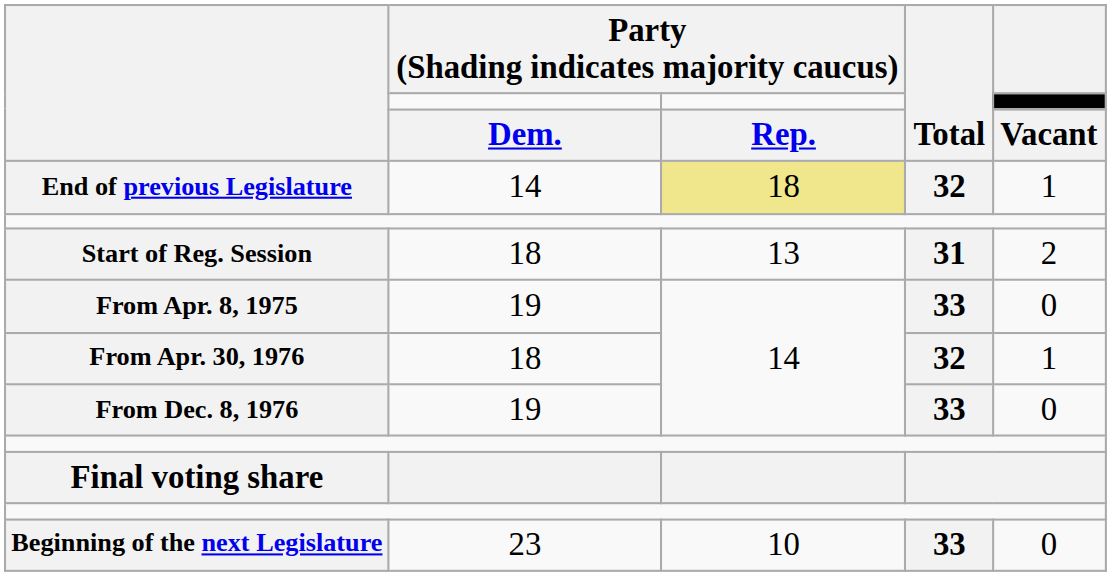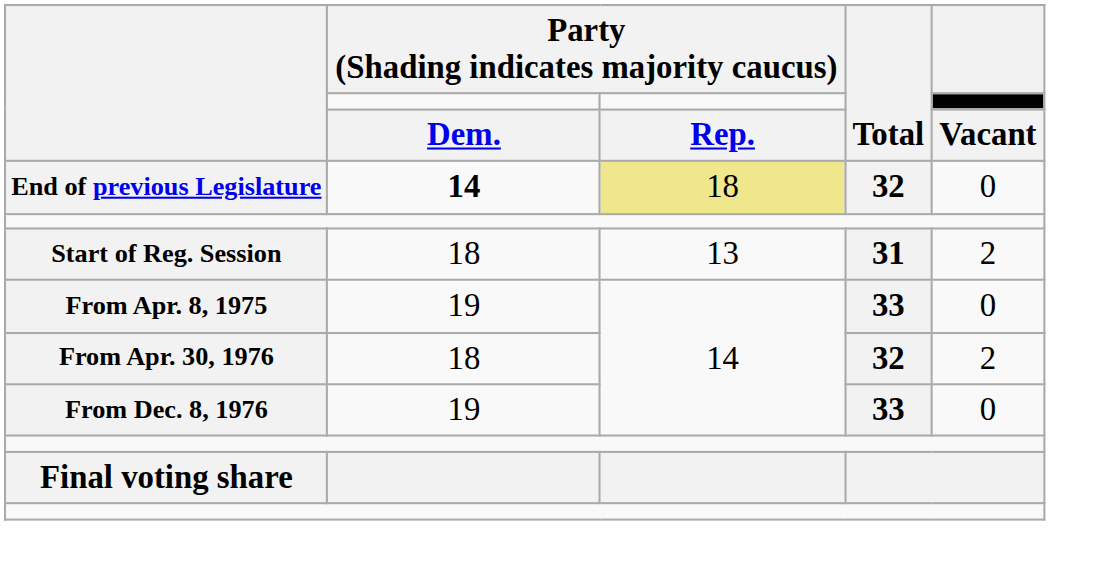(525, 186) normal -> (464, 186) bold
(1049, 186) 1 -> (988, 186) 0
(1049, 357) 1 -> (988, 357) 2
- row: (197, 544)
